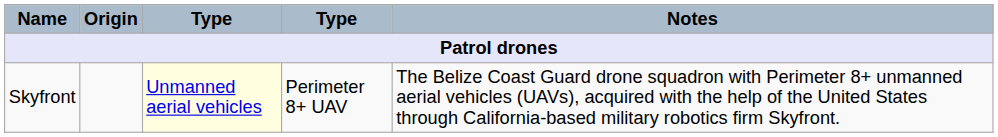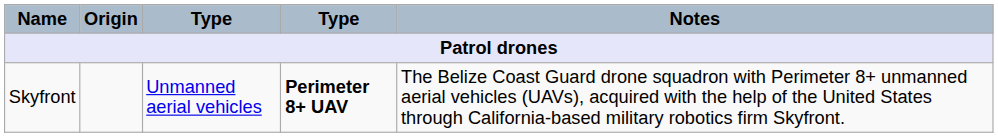(204, 97) lightyellow background -> (204, 97) no background
(325, 97) normal -> (327, 97) bold
